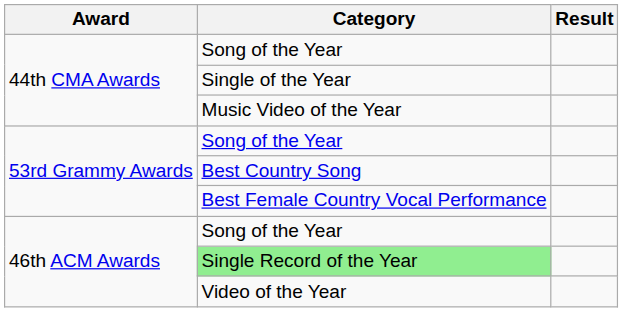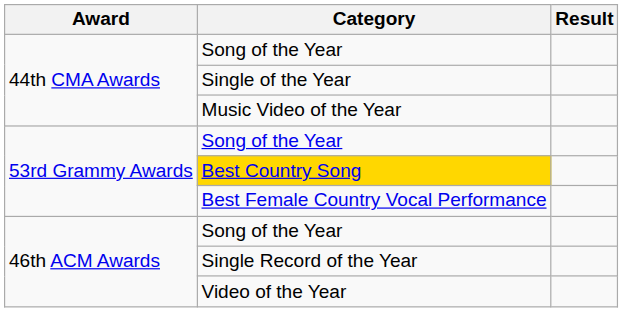(281, 170) no background -> (281, 170) gold background
(309, 261) lightgreen background -> (309, 261) no background
